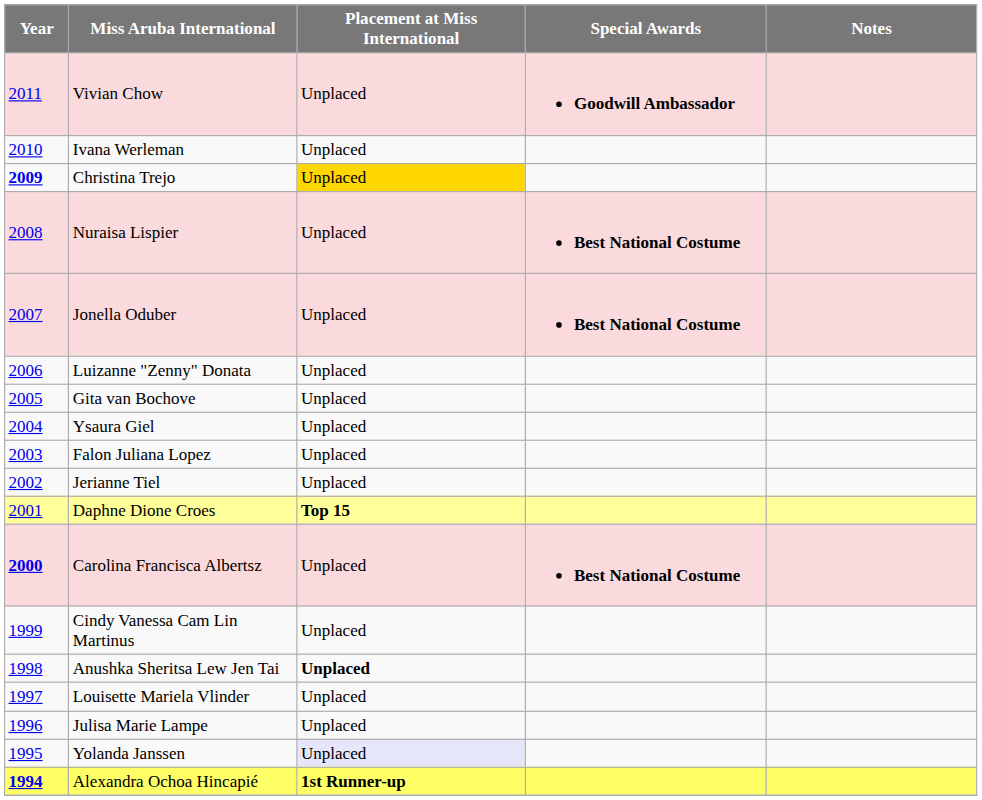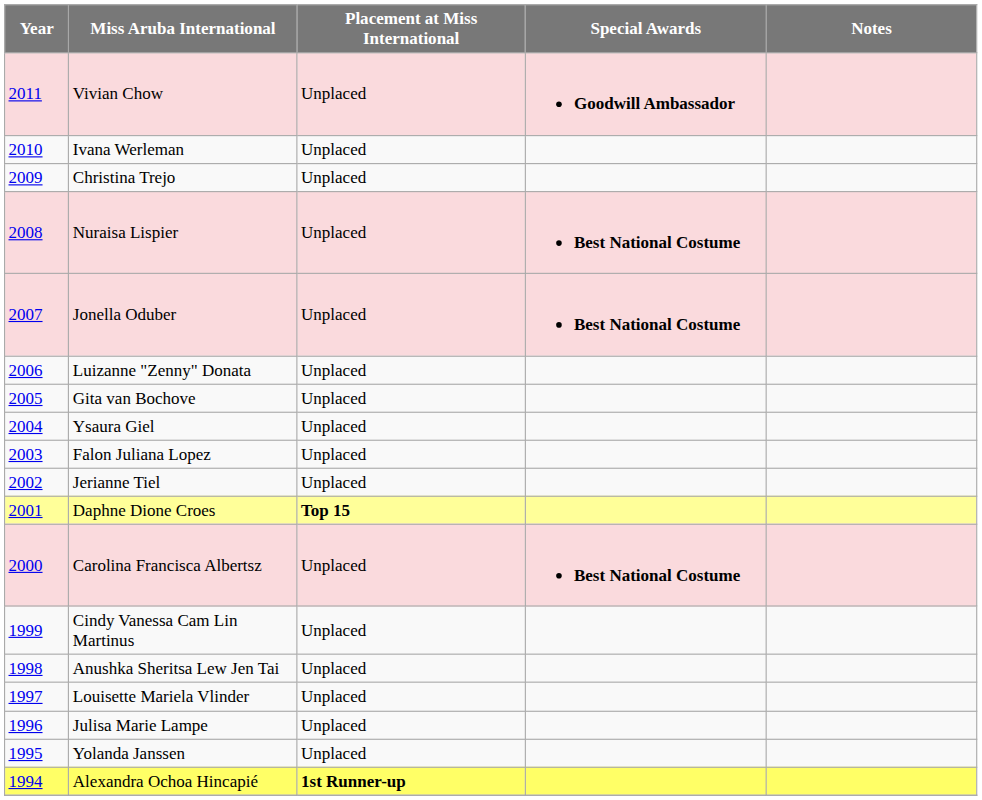(26, 177) bold -> (26, 177) normal
(334, 177) gold background -> (334, 177) no background
(26, 565) bold -> (26, 565) normal
(336, 668) bold -> (334, 668) normal
(334, 752) lavender background -> (334, 752) no background
(26, 781) bold -> (26, 781) normal
